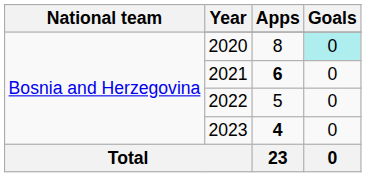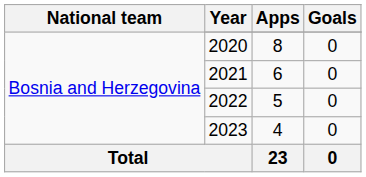(332, 46) paleturquoise background -> (332, 46) no background
(278, 74) bold -> (278, 74) normal
(278, 130) bold -> (278, 130) normal
